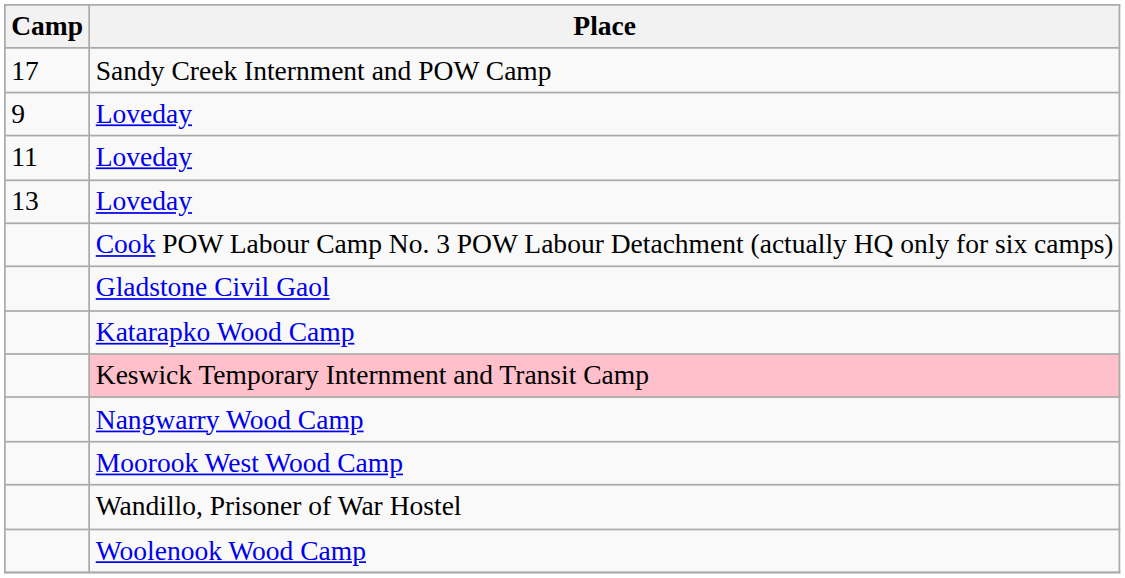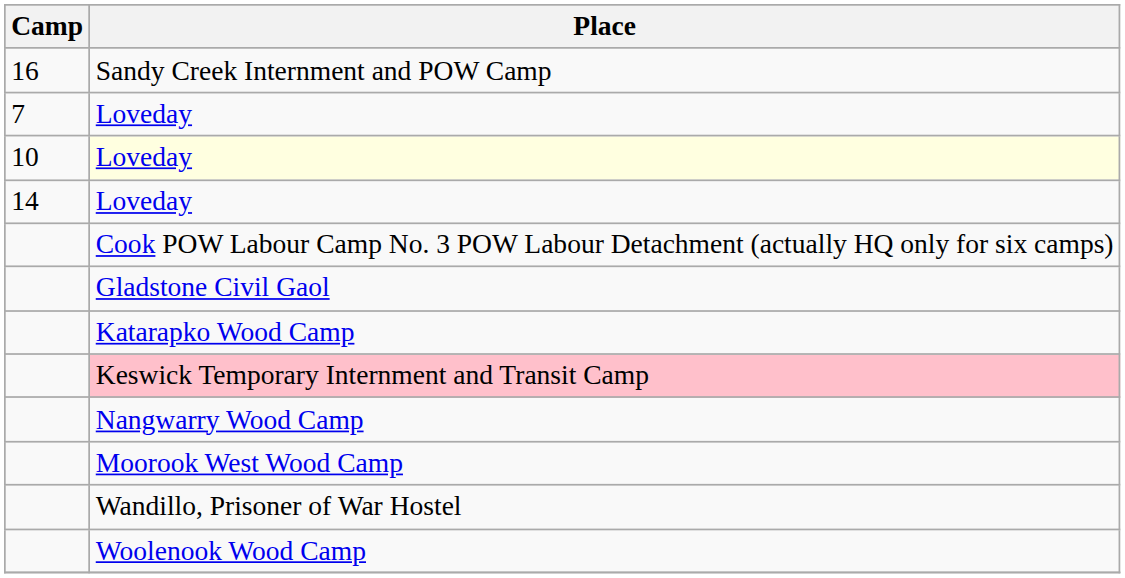(25, 69) 17 -> (25, 69) 16
(18, 113) 9 -> (18, 113) 7
(24, 157) 11 -> (25, 157) 10
(144, 157) no background -> (144, 157) lightyellow background
(25, 200) 13 -> (25, 200) 14
